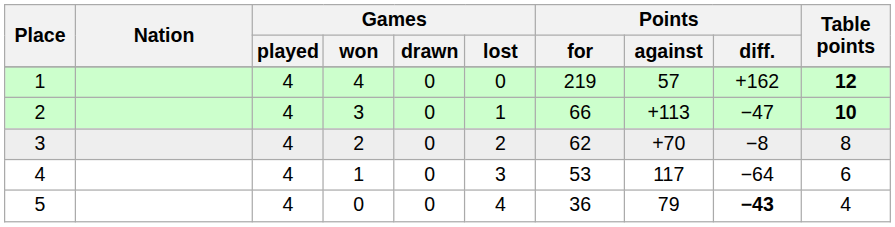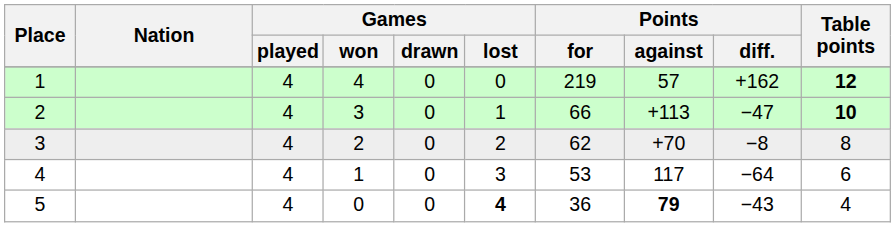(500, 205) normal -> (500, 205) bold
(669, 205) normal -> (669, 205) bold
(757, 205) bold -> (757, 205) normal
